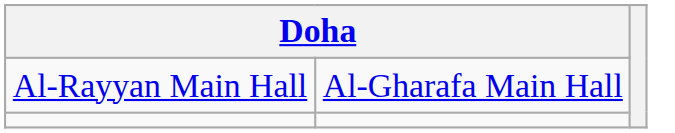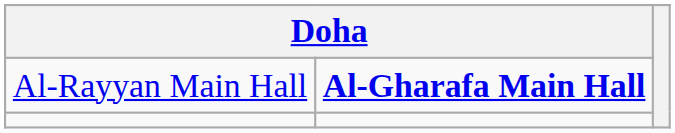(473, 84) normal -> (484, 84) bold
